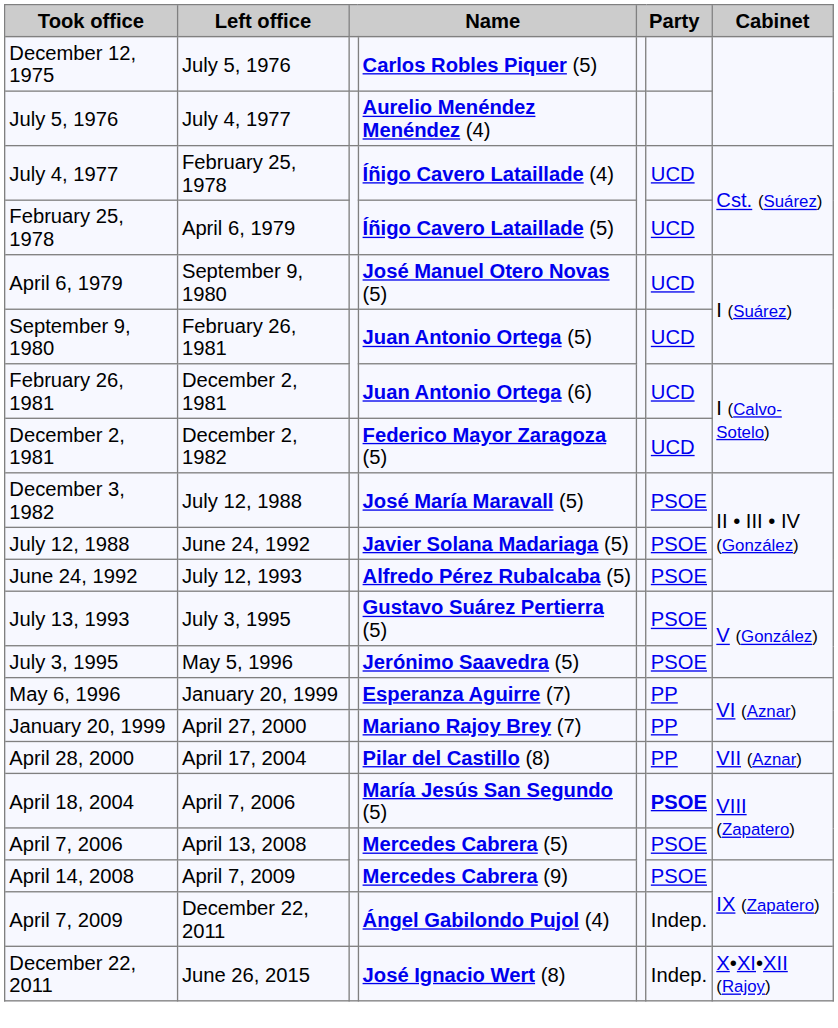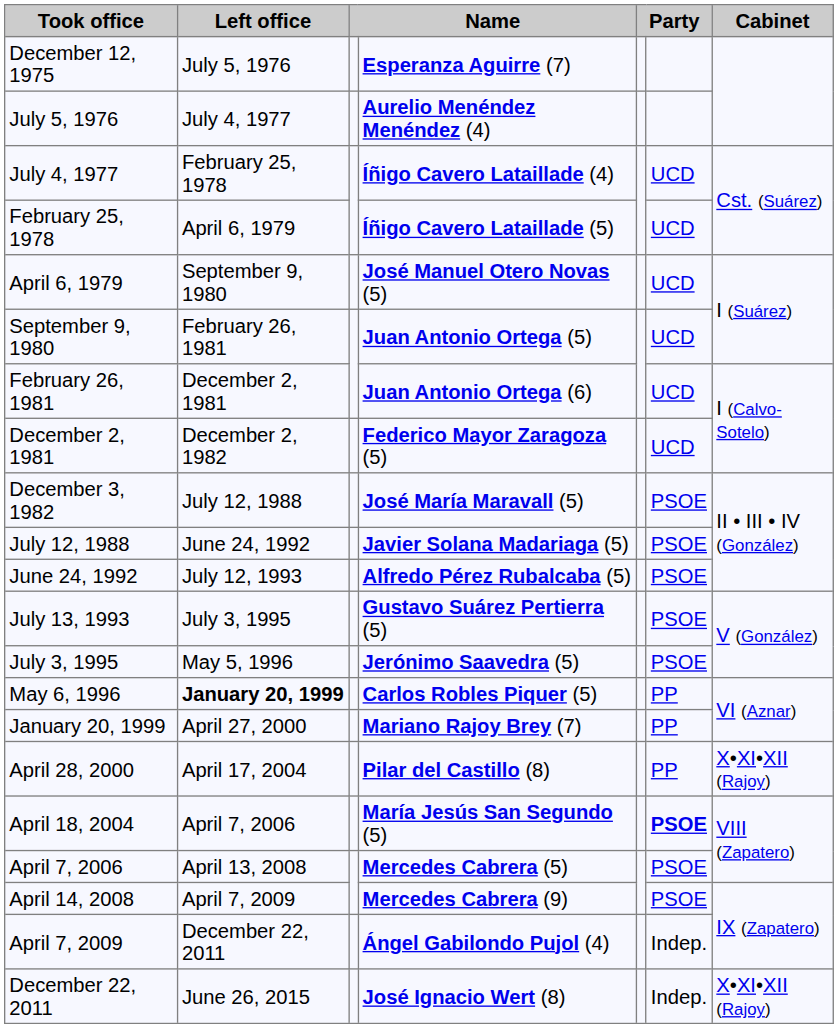(480, 64) Carlos Robles Piquer (5) -> (467, 64) Esperanza Aguirre (7)
(260, 694) normal -> (263, 694) bold
(467, 694) Esperanza Aguirre (7) -> (480, 694) Carlos Robles Piquer (5)
(759, 757) VII (Aznar) -> (752, 769) X•XI•XII (Rajoy)
